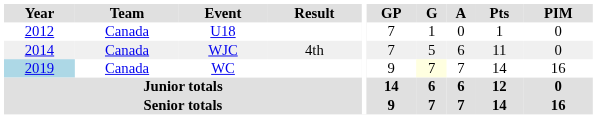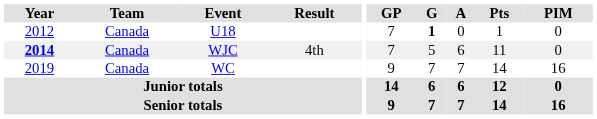(432, 31) normal -> (432, 31) bold
(39, 50) normal -> (39, 50) bold
(39, 68) lightblue background -> (39, 68) no background
(432, 68) lightyellow background -> (432, 68) no background
